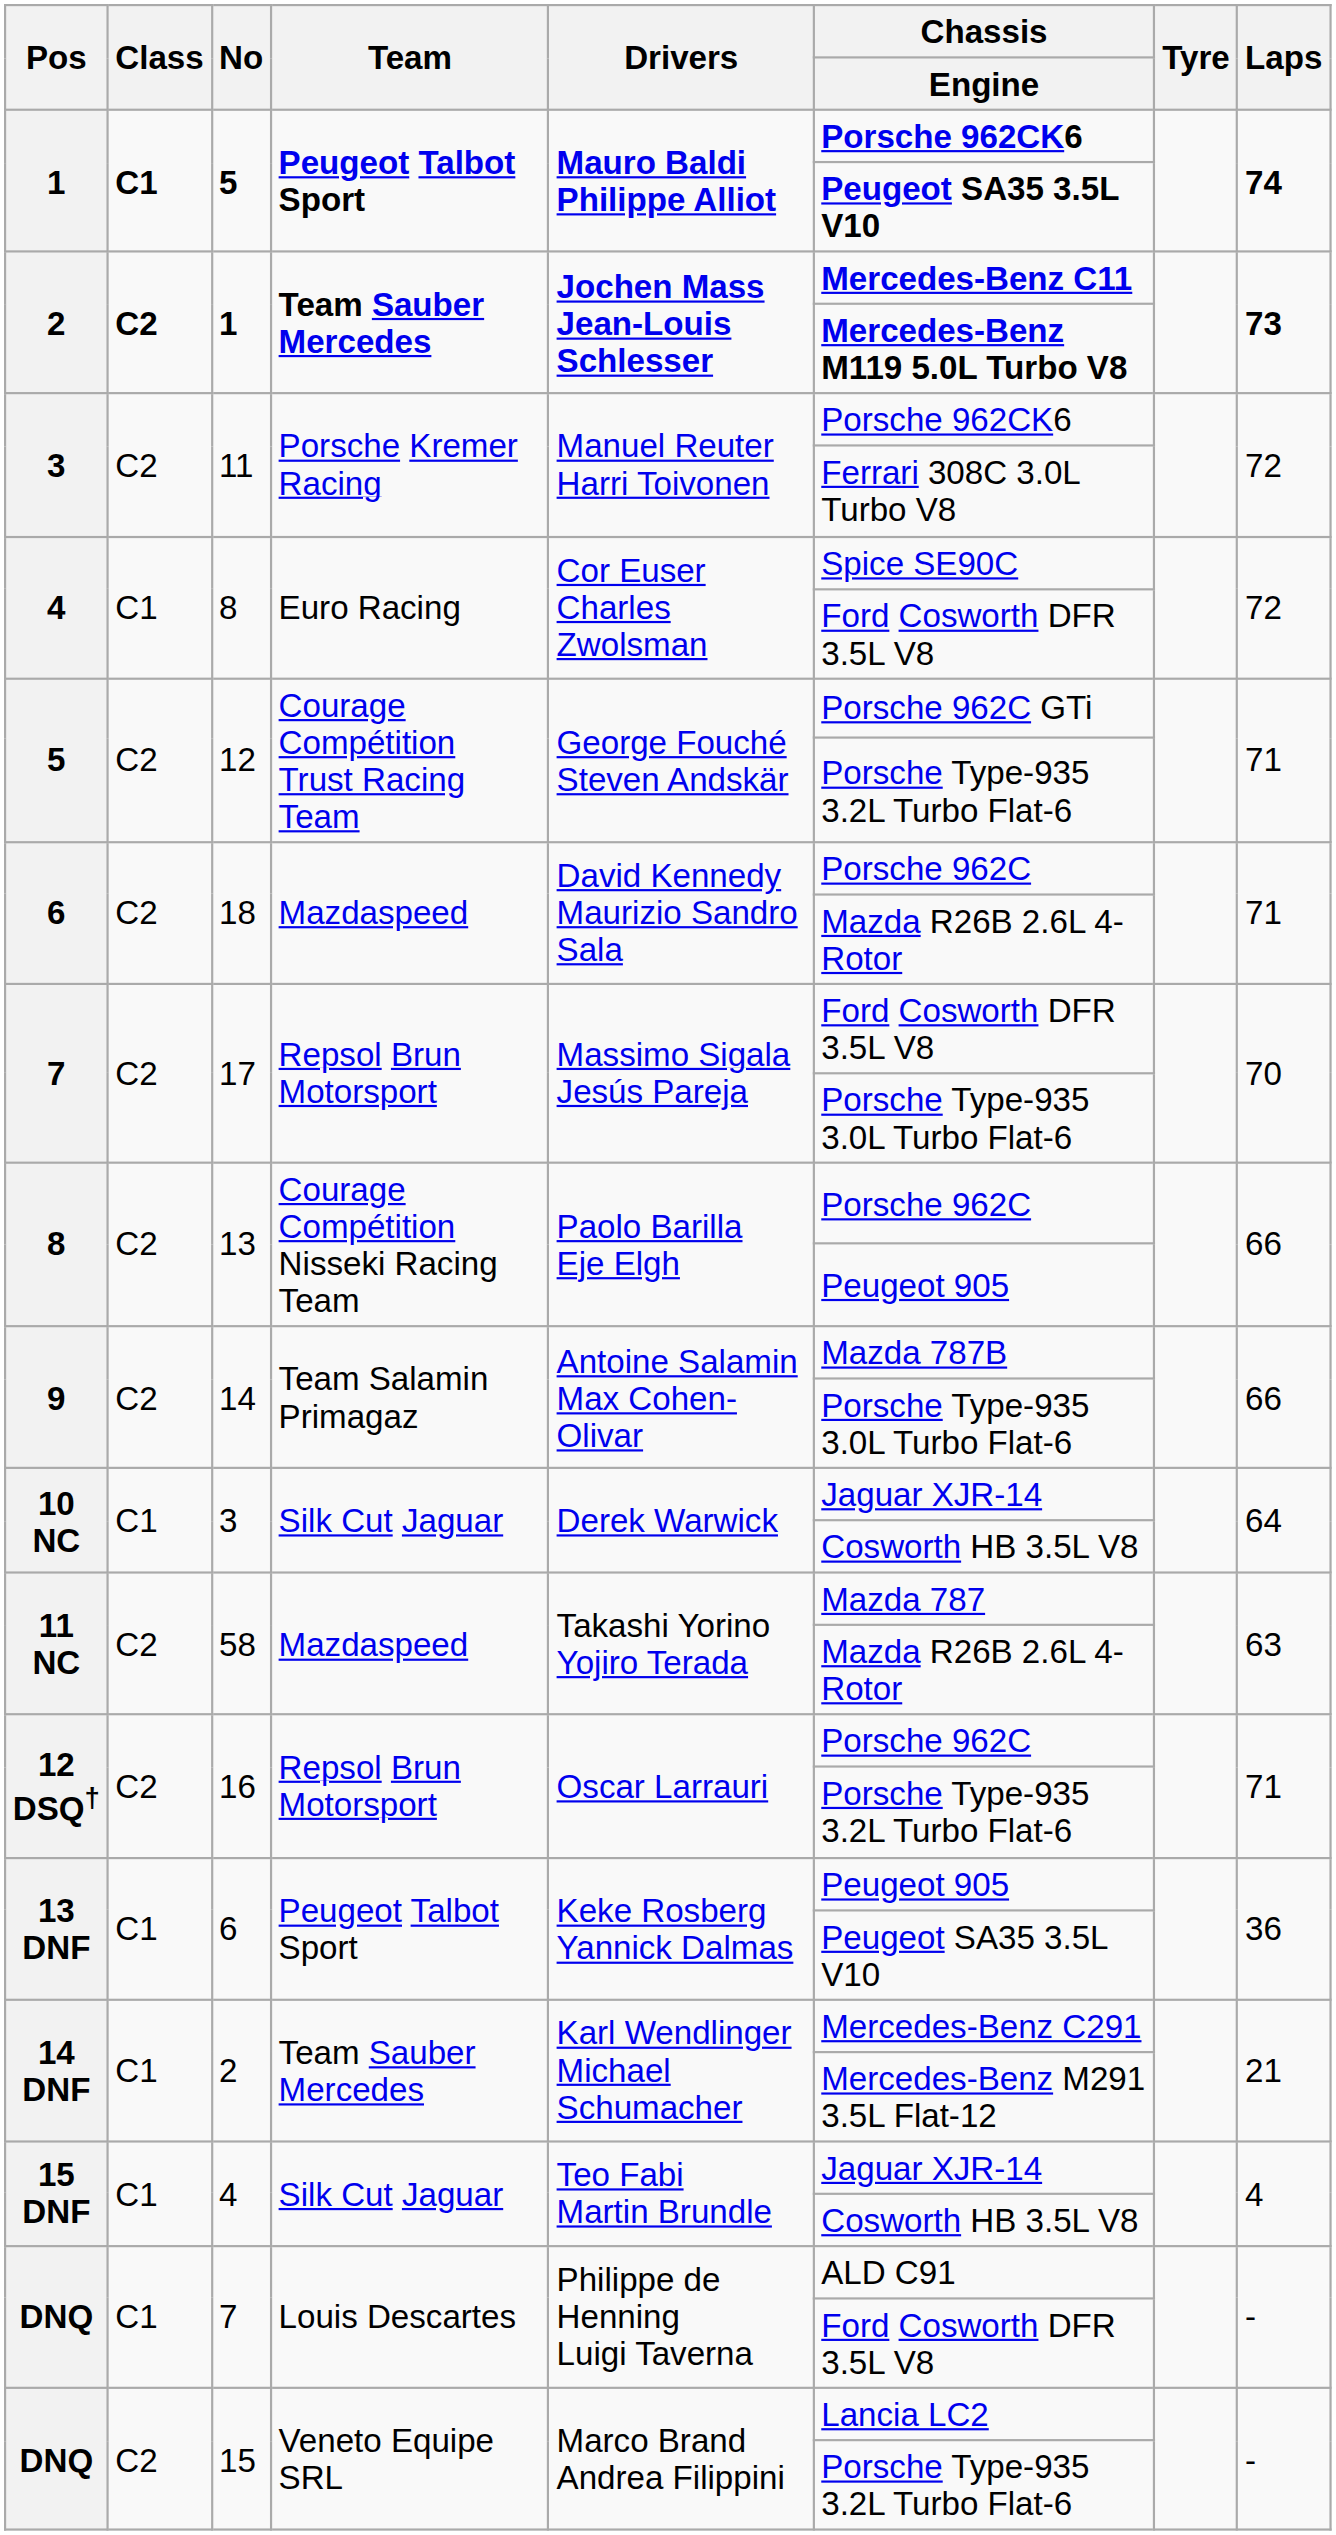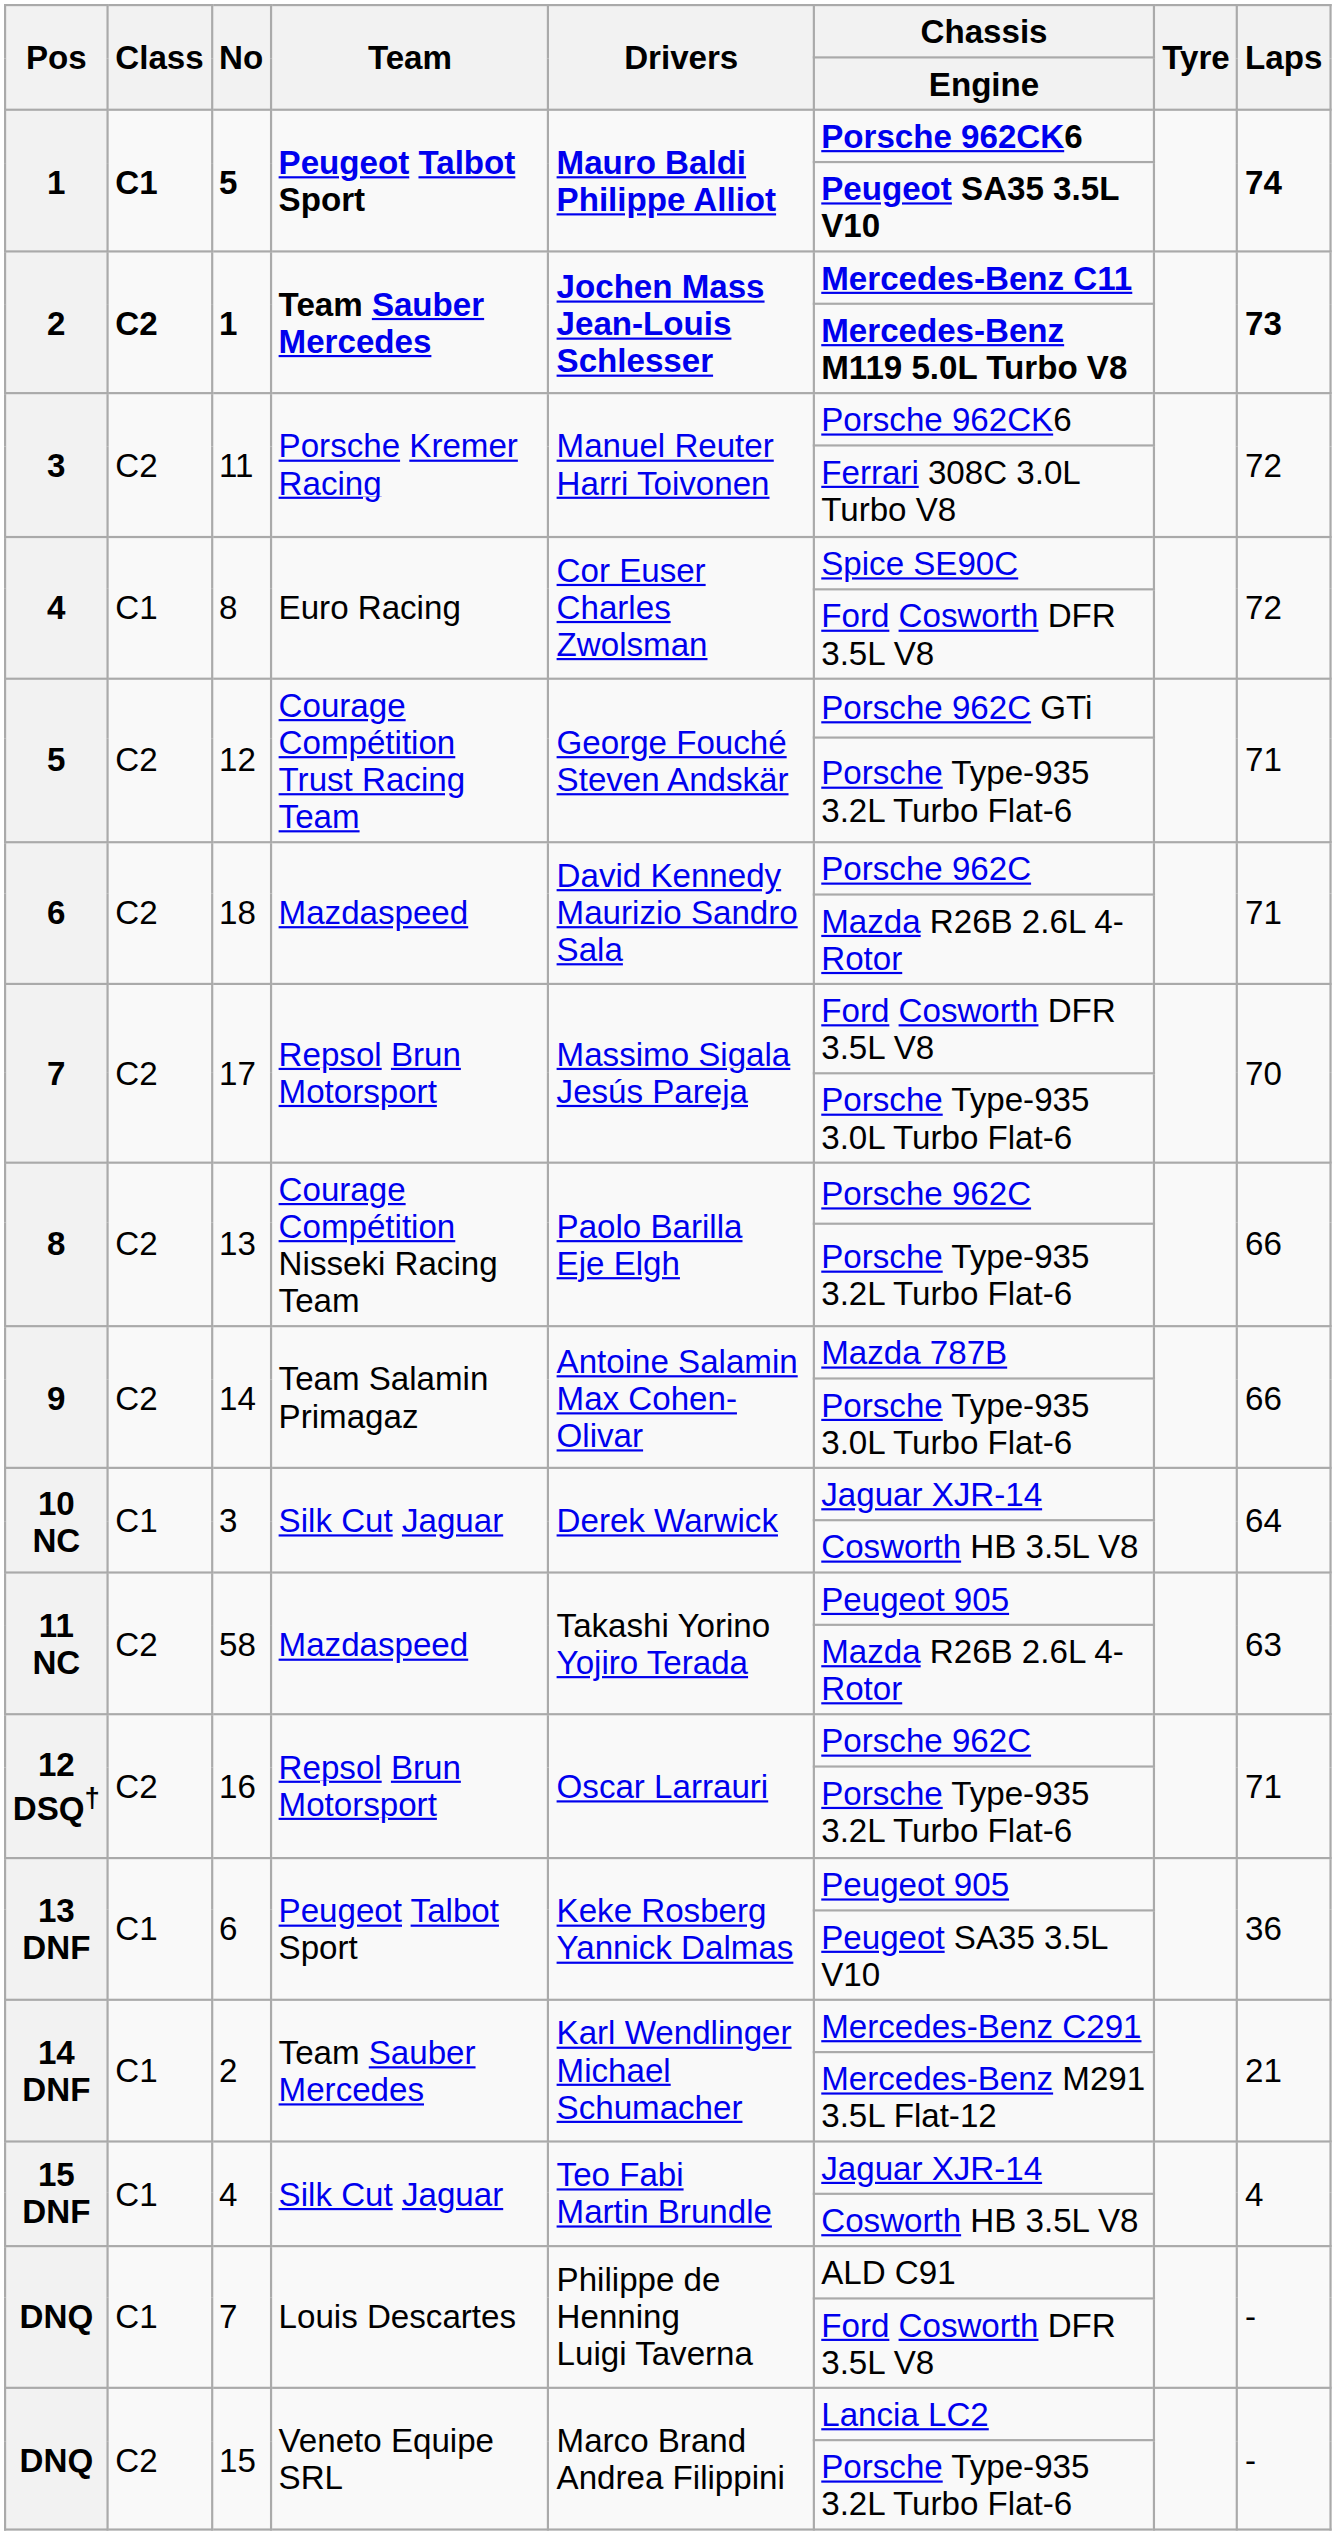(915, 1285) Peugeot 905 -> (955, 1275) Porsche Type-935 3.2L Turbo Flat-6
(903, 1599) Mazda 787 -> (915, 1599) Peugeot 905
